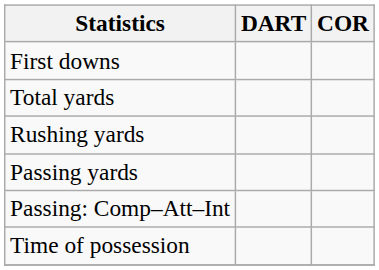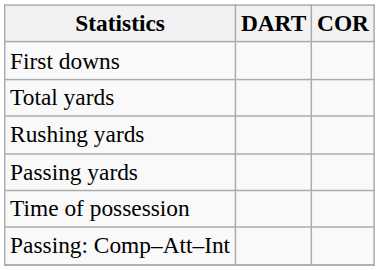rows swapped: (120, 208) <-> (100, 245)
